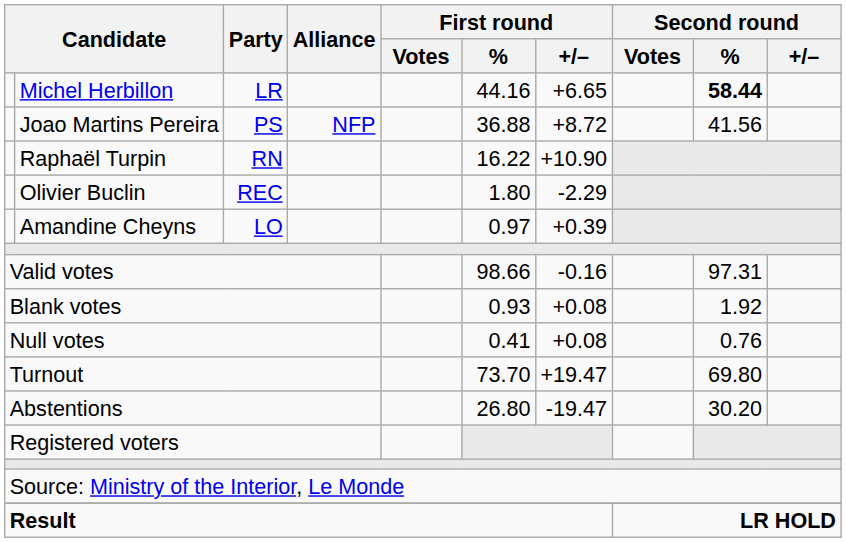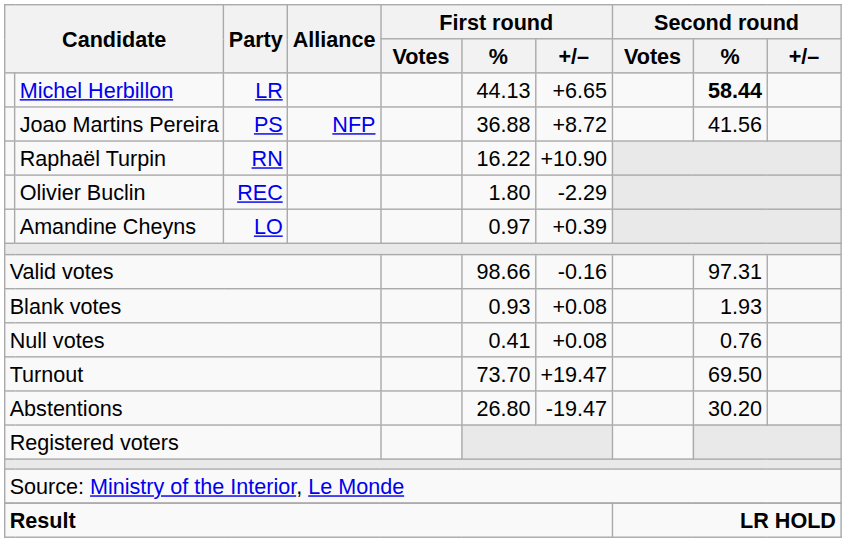(503, 90) 44.16 -> (503, 90) 44.13
(741, 305) 1.92 -> (741, 305) 1.93
(735, 374) 69.80 -> (735, 374) 69.50
